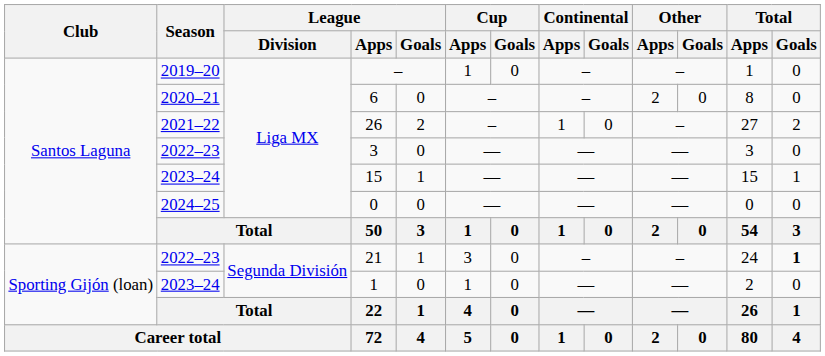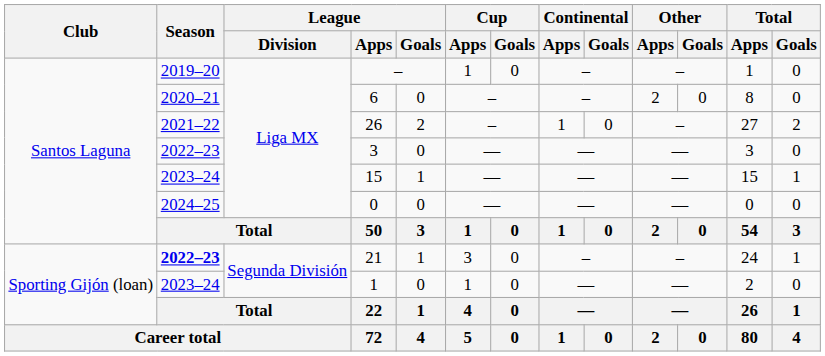(190, 257) normal -> (190, 257) bold
(796, 257) bold -> (796, 257) normal
